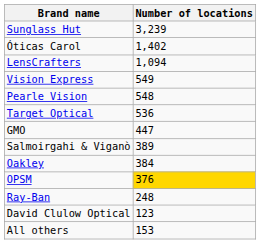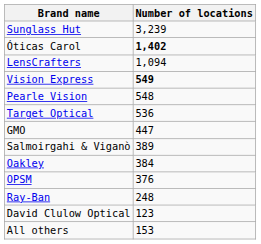(151, 46) normal -> (151, 46) bold
(145, 80) normal -> (145, 80) bold
(145, 180) gold background -> (145, 180) no background
